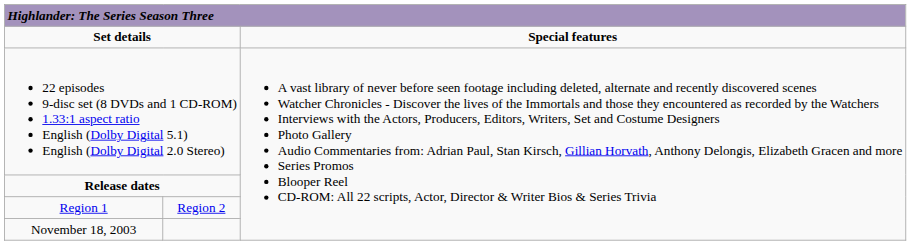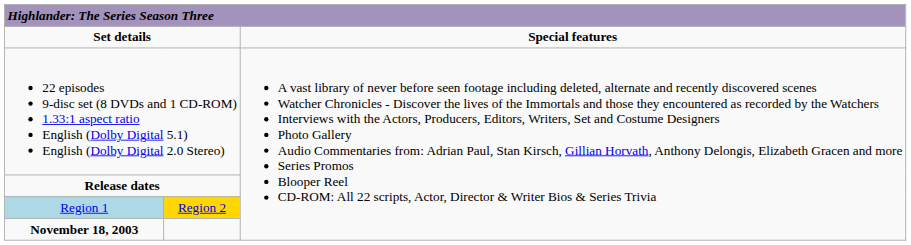(84, 207) no background -> (84, 207) lightblue background
(201, 207) no background -> (202, 207) gold background
(84, 229) normal -> (84, 229) bold
